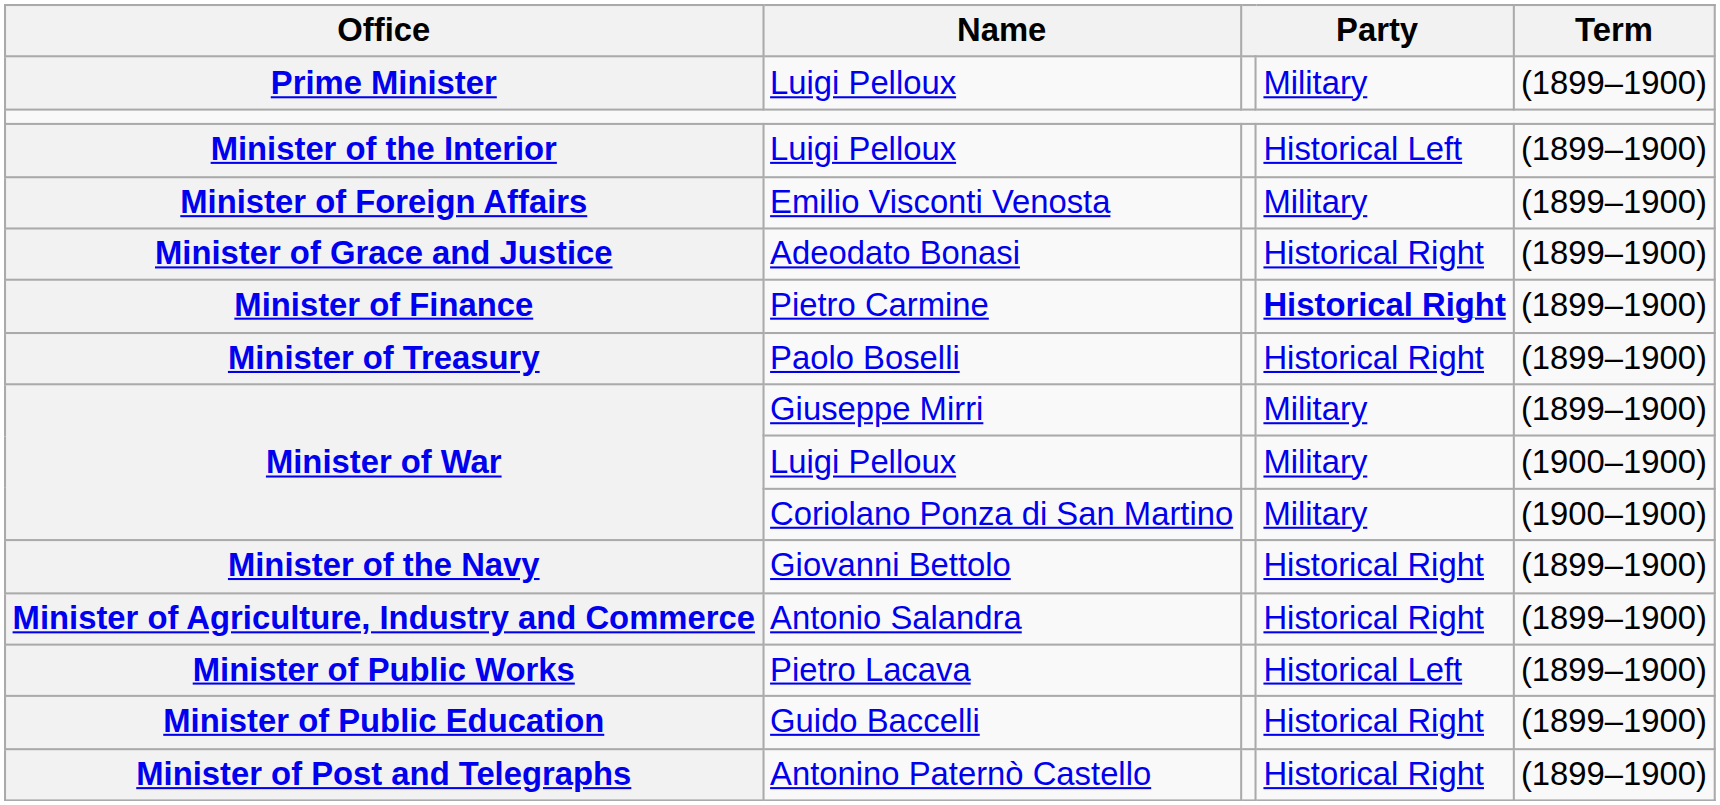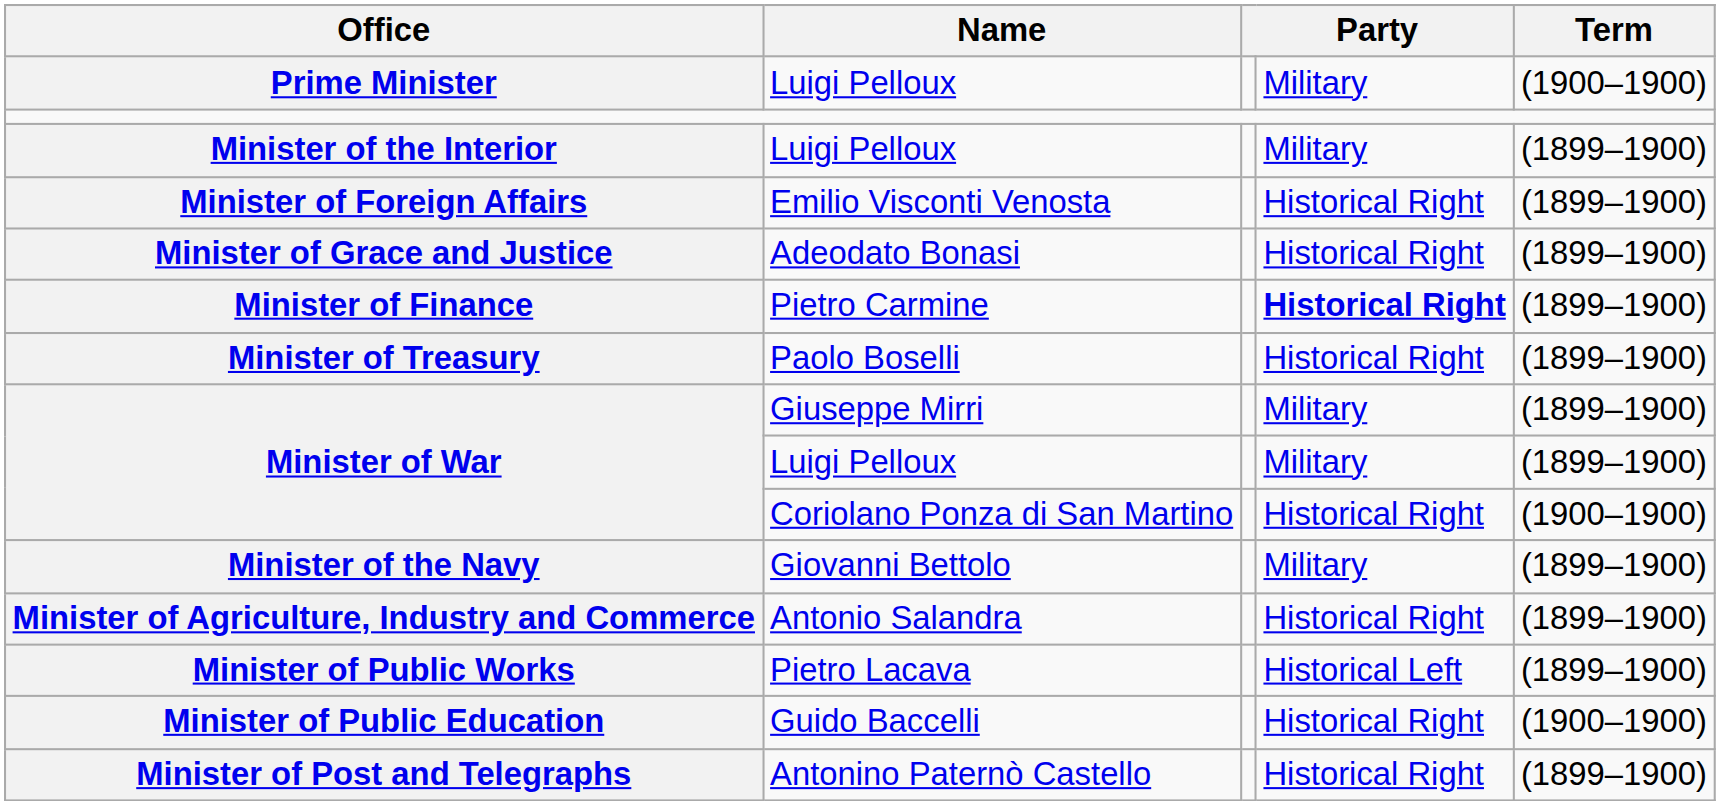(1614, 82) (1899–1900) -> (1614, 82) (1900–1900)
(1363, 149) Historical Left -> (1315, 149) Military
(1315, 201) Military -> (1374, 201) Historical Right
(1614, 461) (1900–1900) -> (1614, 461) (1899–1900)
(1315, 513) Military -> (1374, 513) Historical Right
(1374, 565) Historical Right -> (1315, 565) Military
(1614, 721) (1899–1900) -> (1614, 721) (1900–1900)
